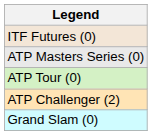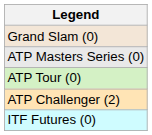(52, 36) ITF Futures (0) -> (53, 36) Grand Slam (0)
(53, 120) Grand Slam (0) -> (52, 120) ITF Futures (0)
